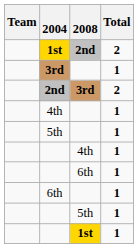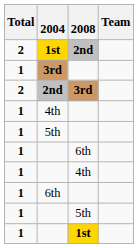columns swapped: (22, 22) <-> (117, 22)
(85, 152) 4th -> (83, 152) 6th
(85, 172) 6th -> (83, 172) 4th
